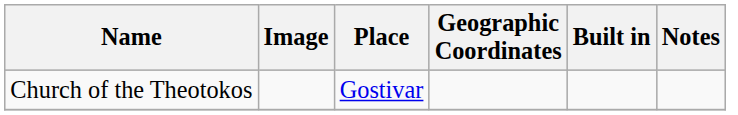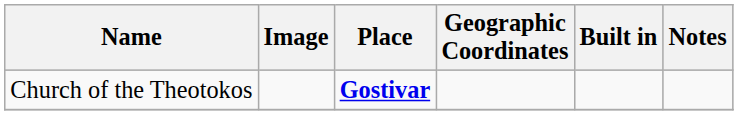(382, 89) normal -> (385, 89) bold
